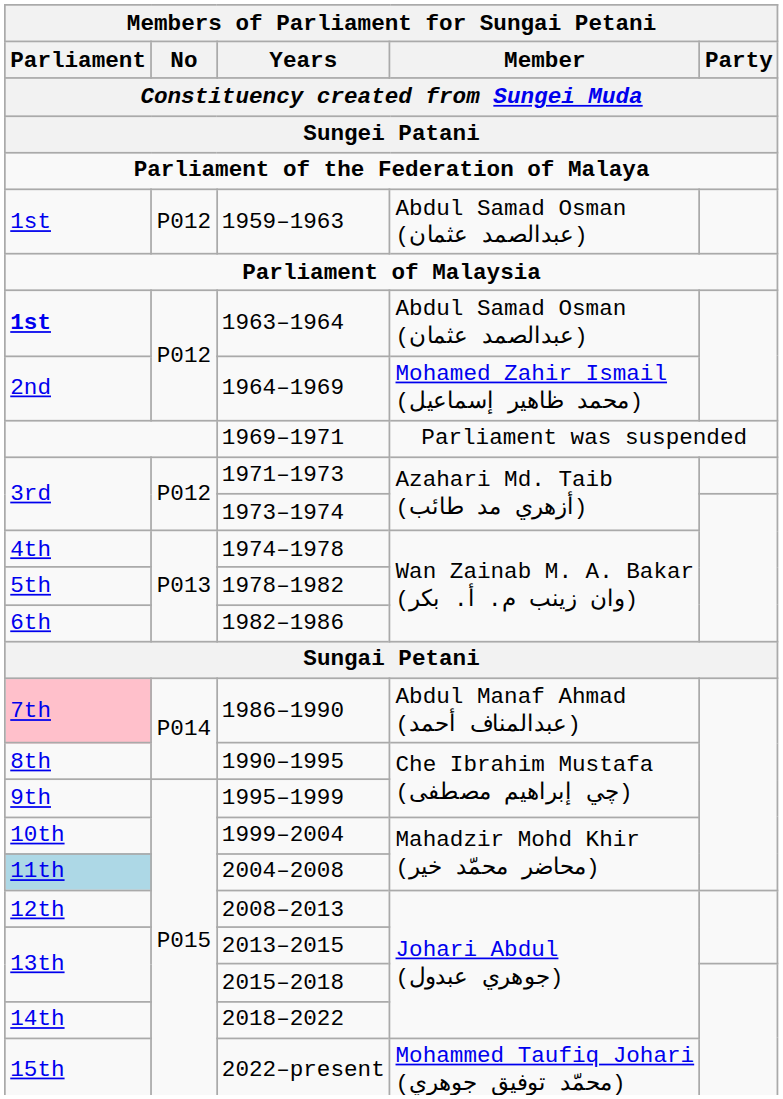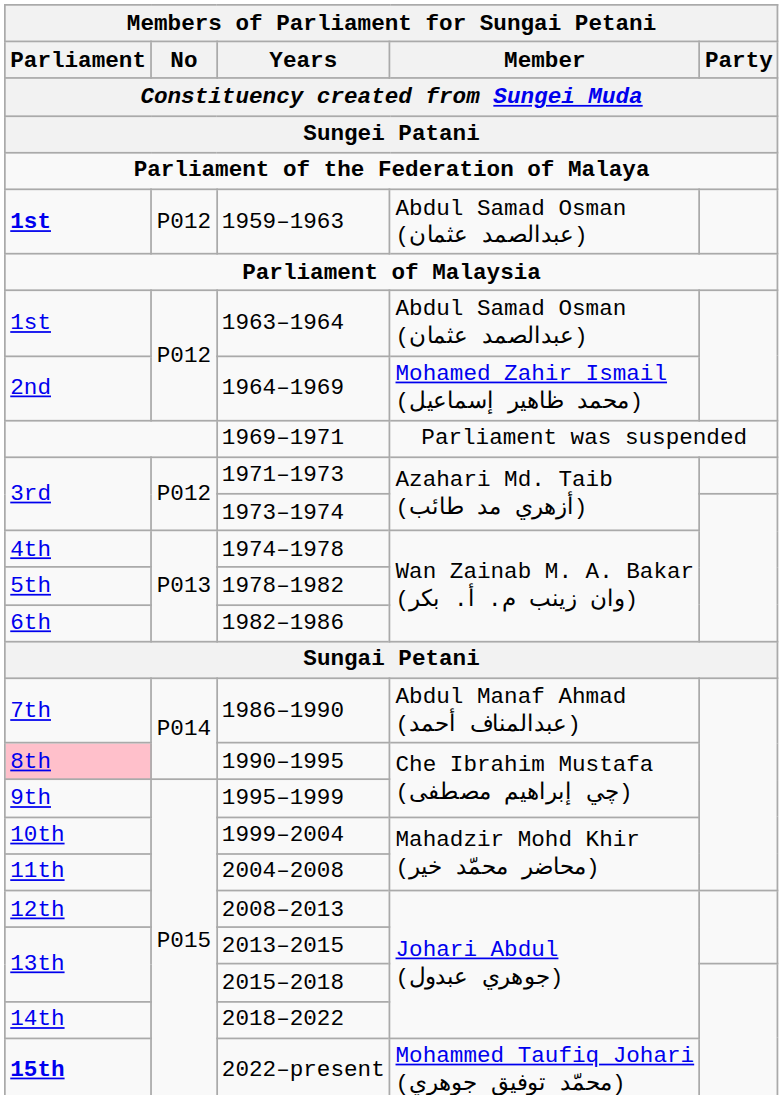(31, 222) normal -> (31, 222) bold
(31, 323) bold -> (31, 323) normal
(31, 711) pink background -> (31, 711) no background
(31, 761) no background -> (31, 761) pink background
(37, 872) lightblue background -> (37, 872) no background
(37, 1070) normal -> (37, 1070) bold
